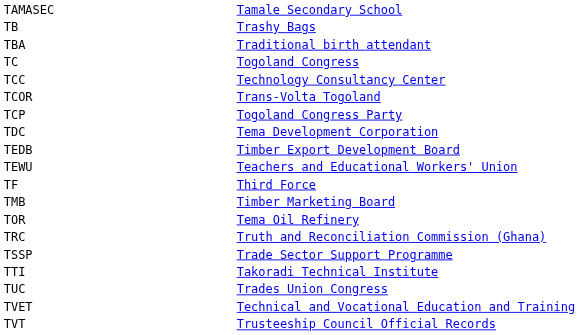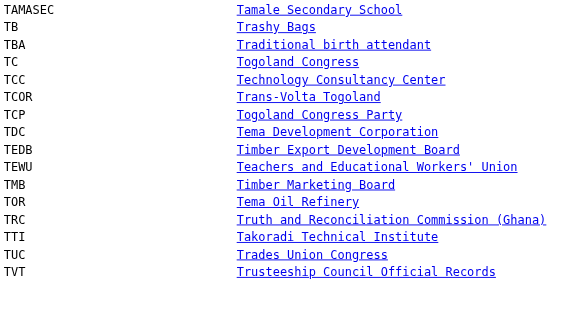- row: (11, 184)
- row: (18, 254)
- row: (18, 307)
